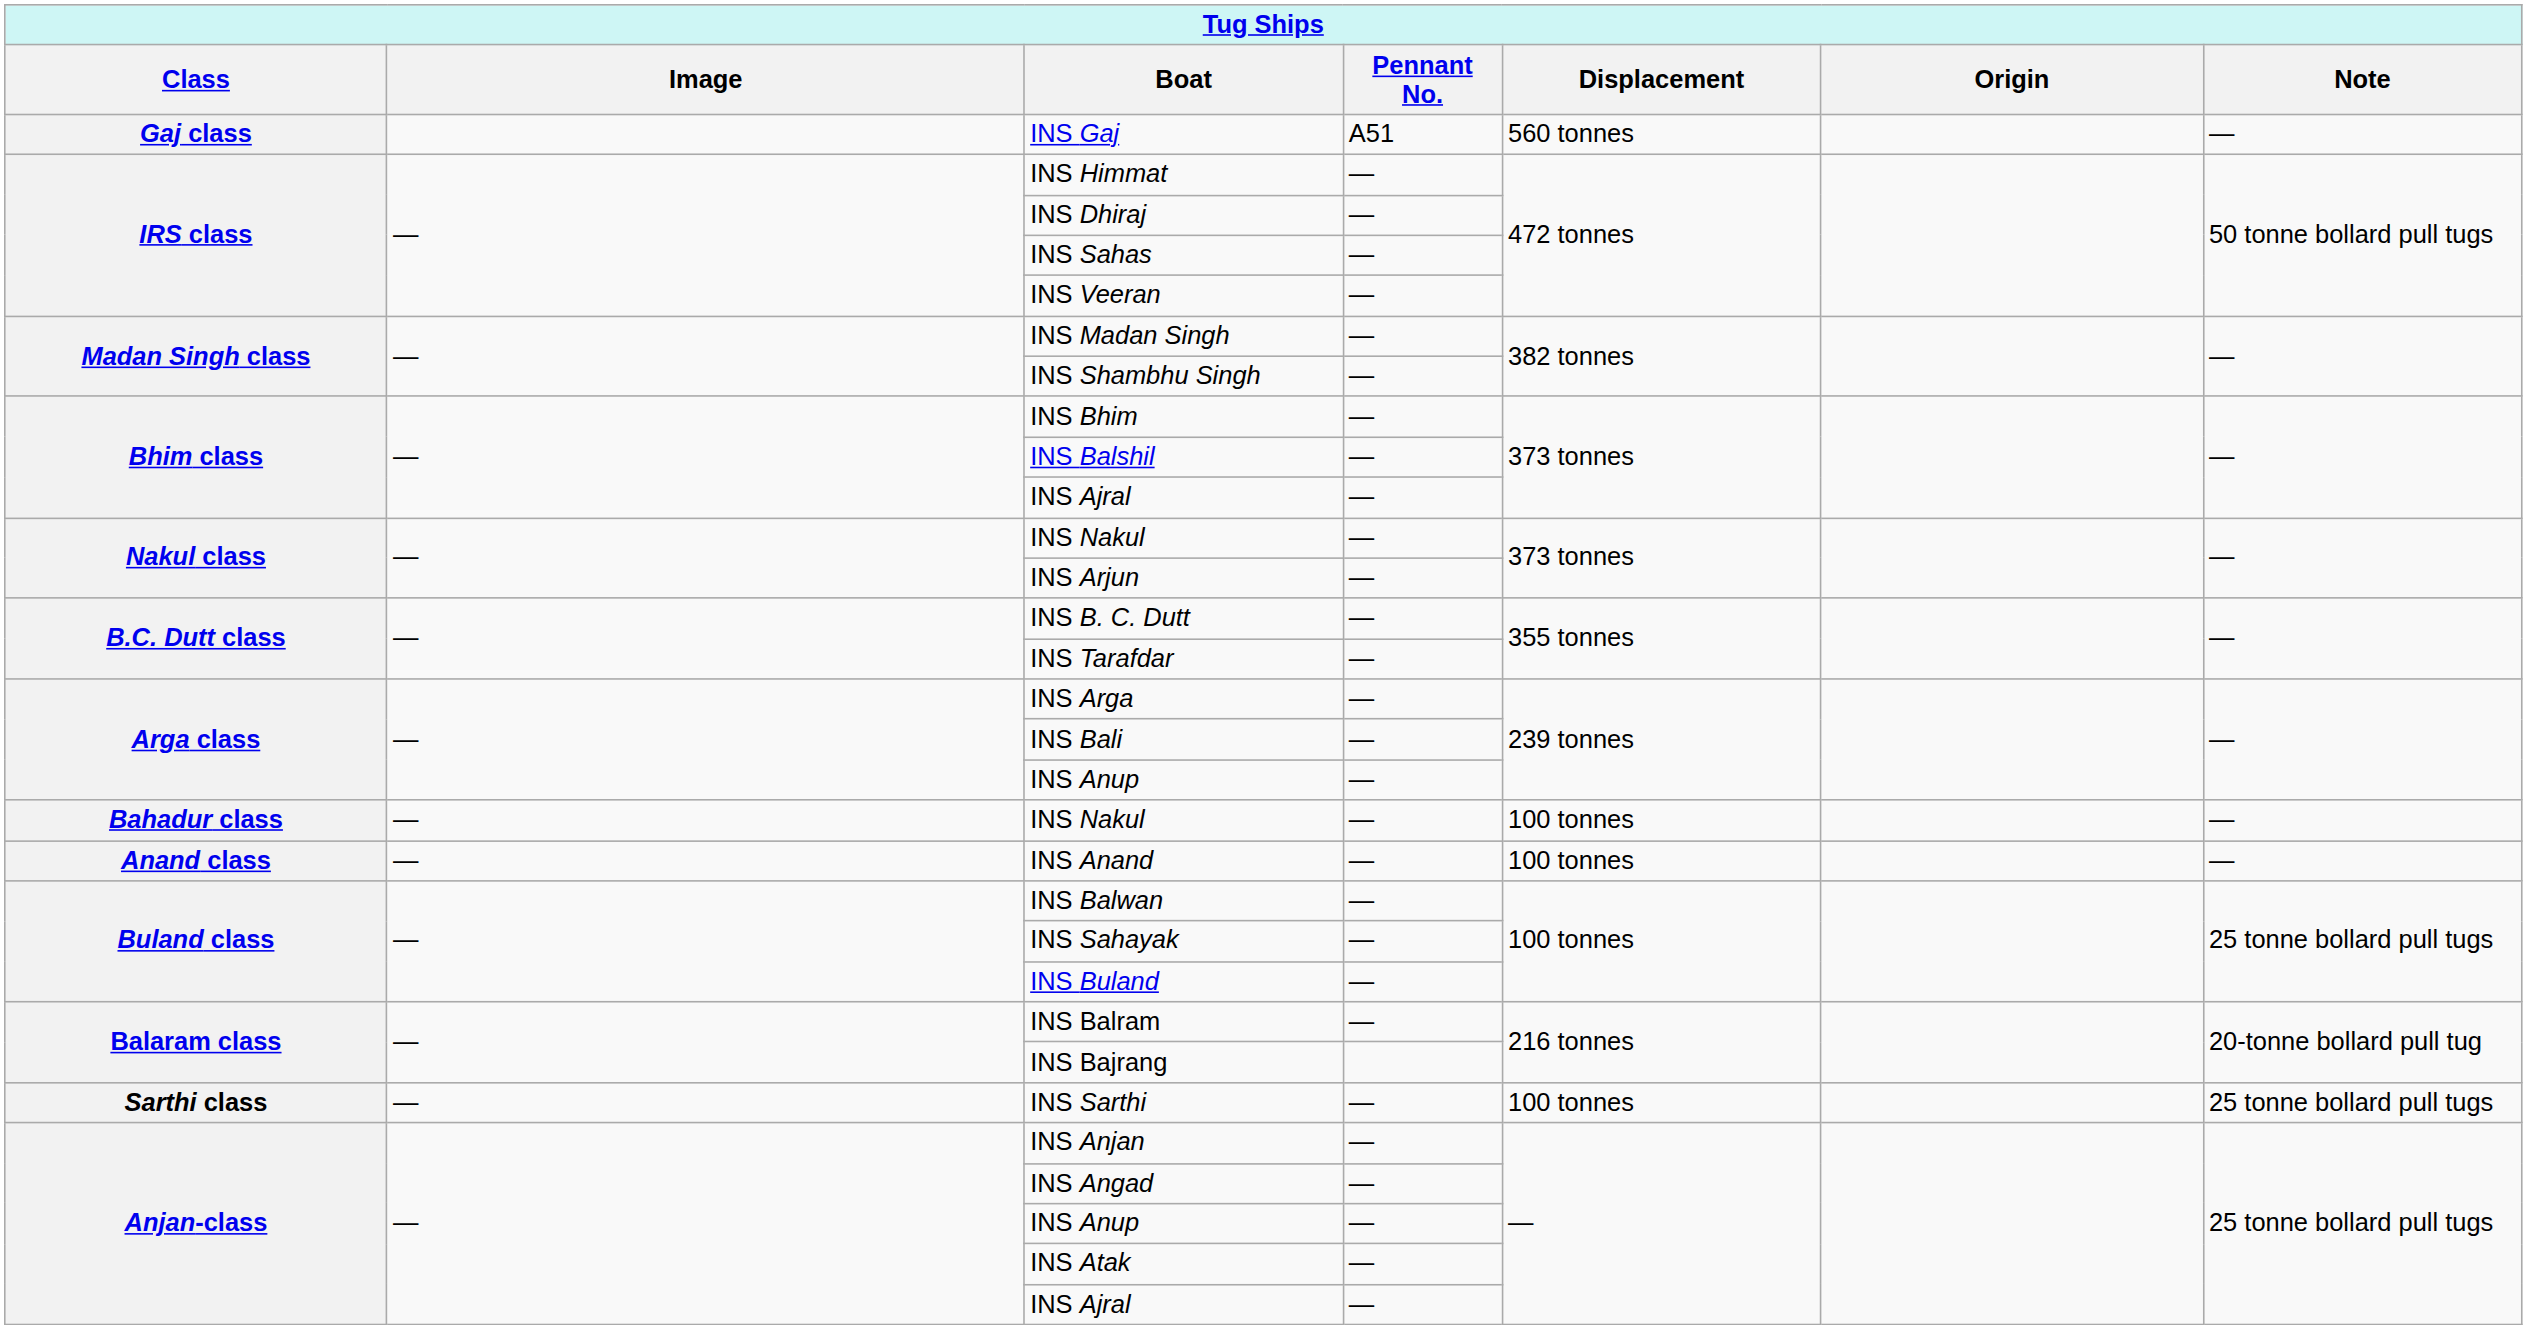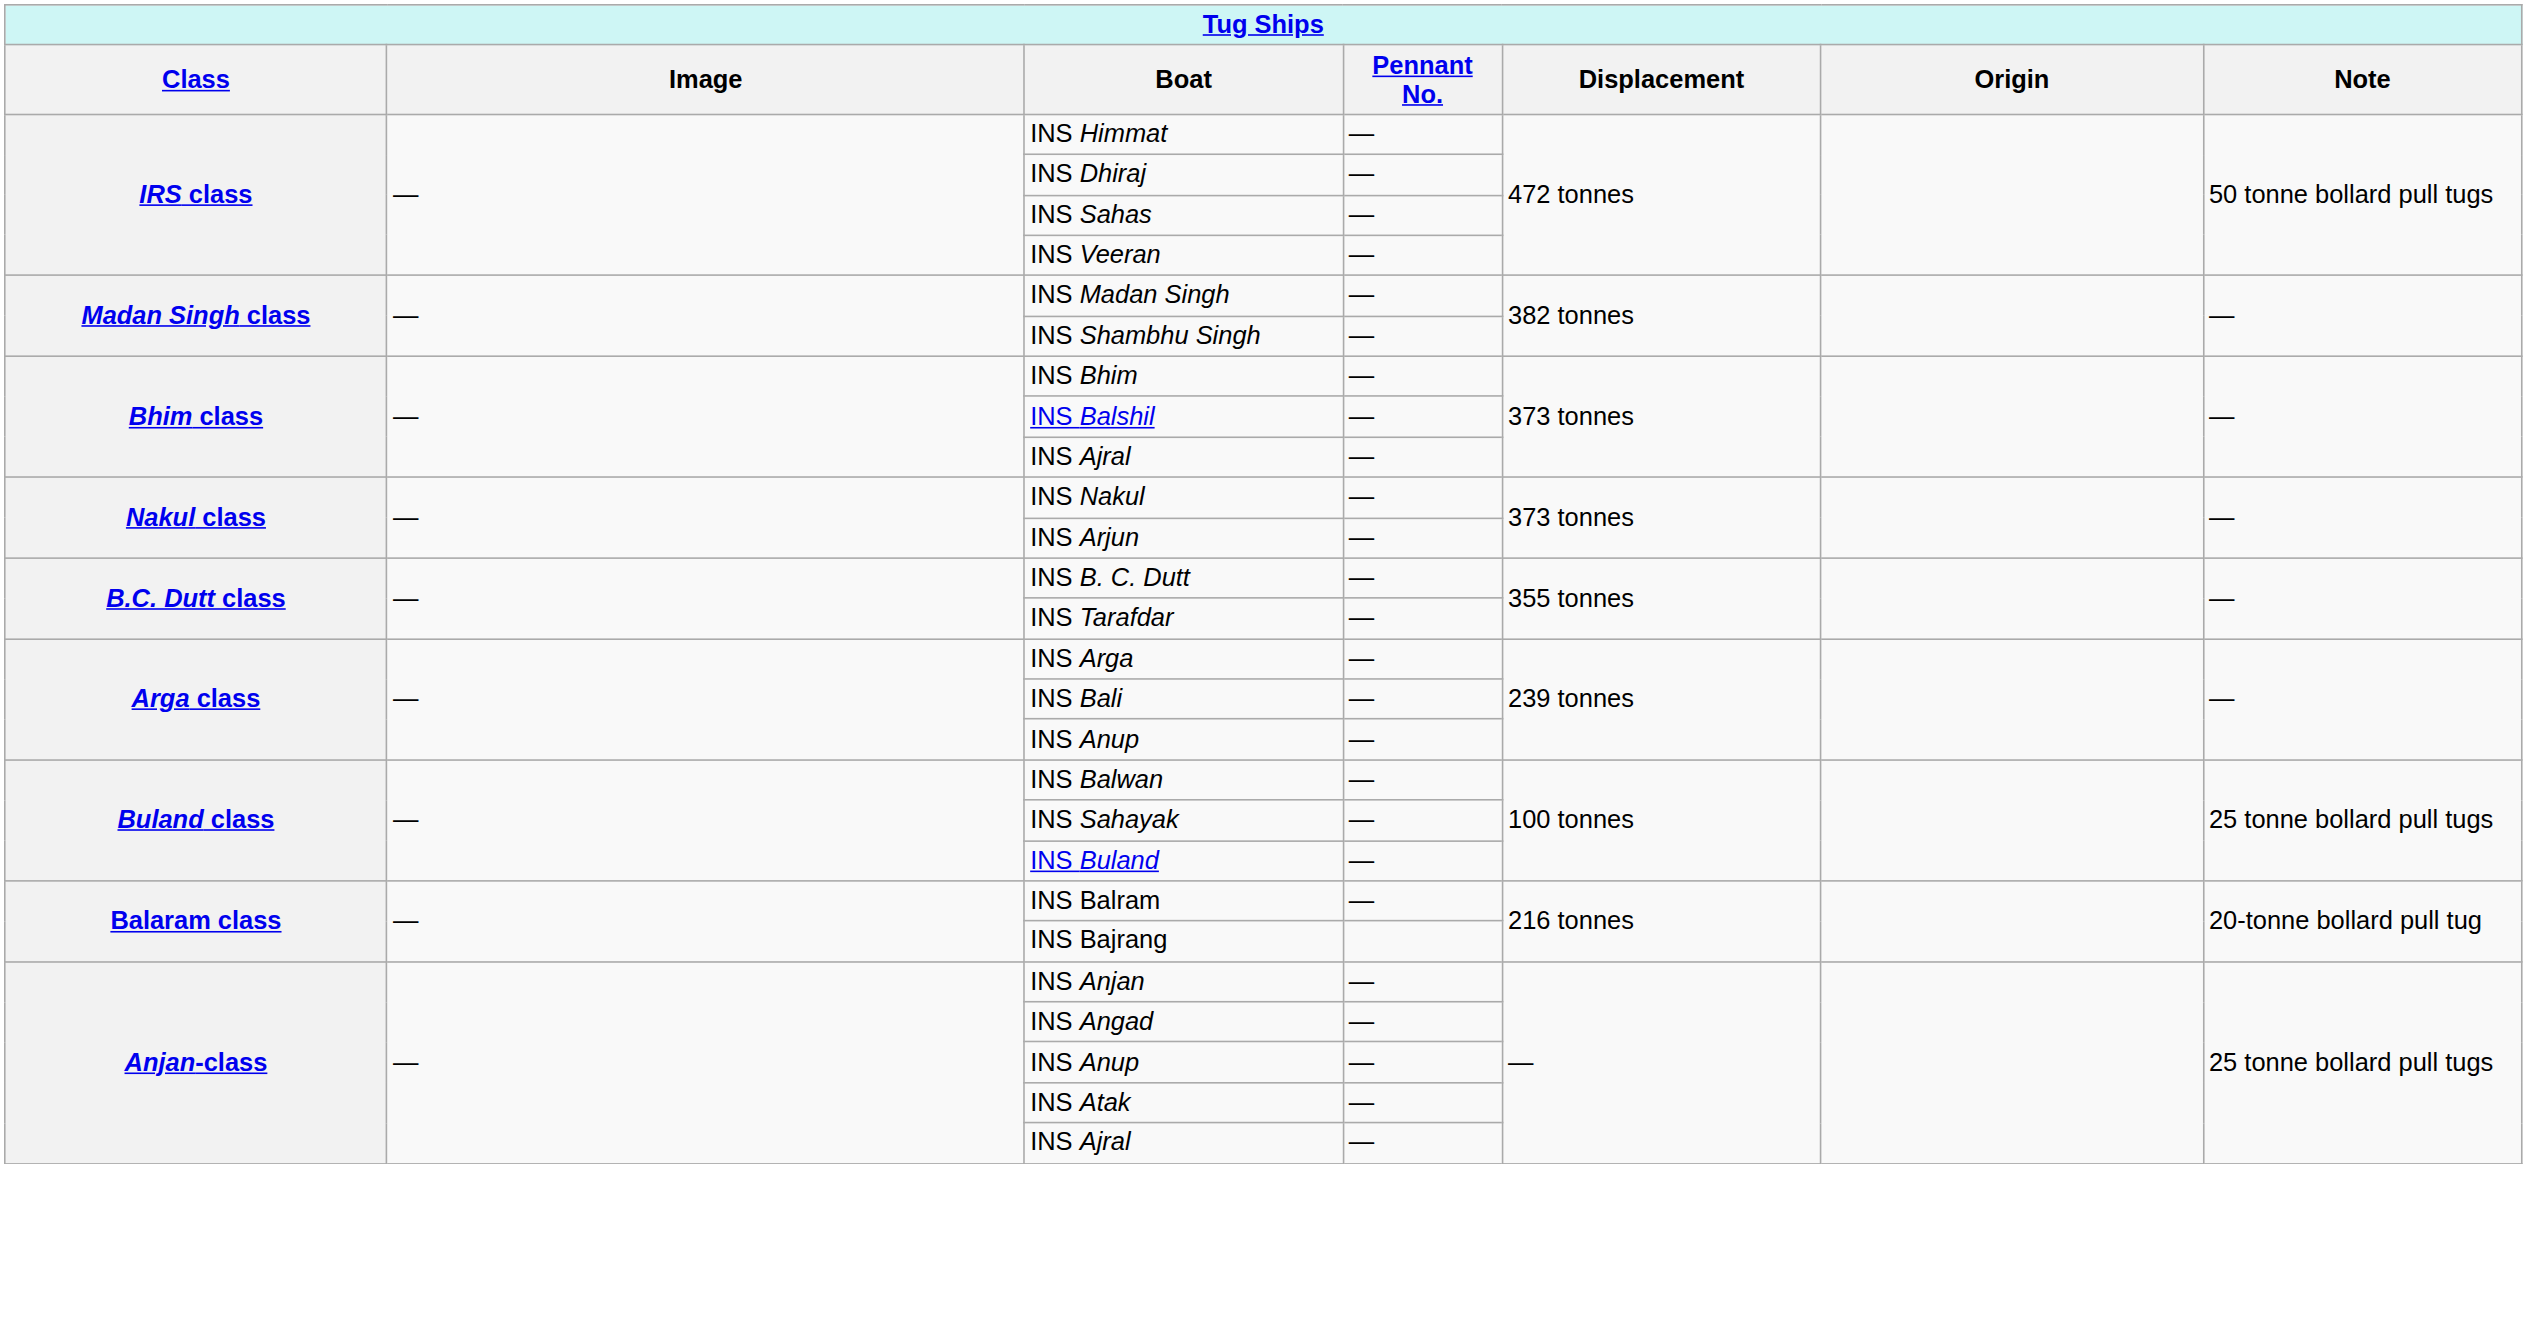- row: (196, 133)
- row: (196, 819)
- row: (196, 860)
- row: (196, 1102)
